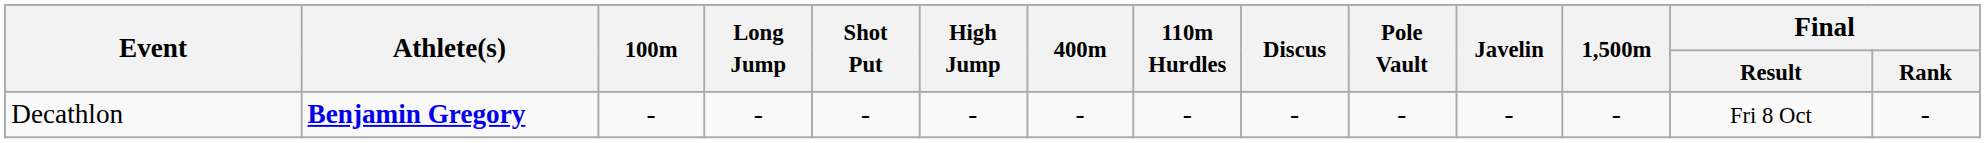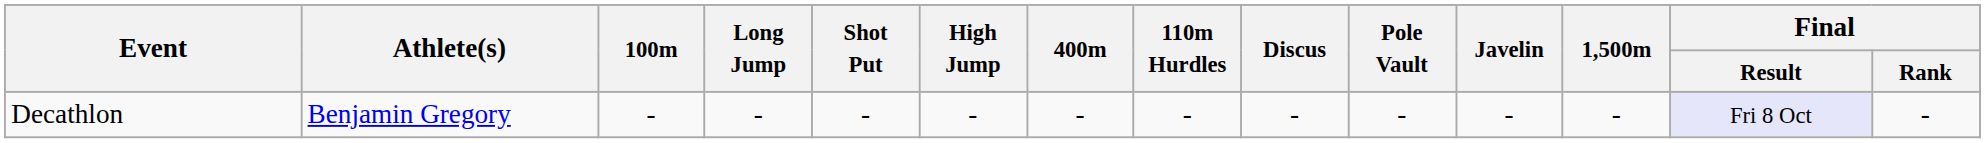(416, 114) bold -> (409, 114) normal
(1771, 115) no background -> (1771, 115) lavender background
